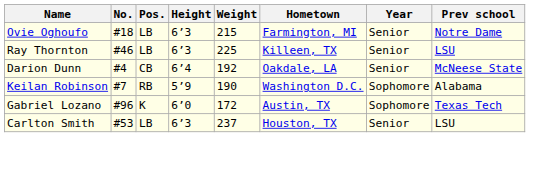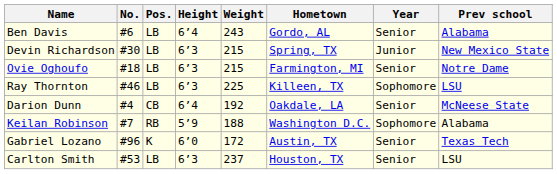+ row: (37, 32)
+ row: (61, 50)
(389, 50) Senior -> (406, 86) Sophomore
(227, 86) 190 -> (234, 123) 188
(399, 105) Sophomore -> (396, 141) Senior
